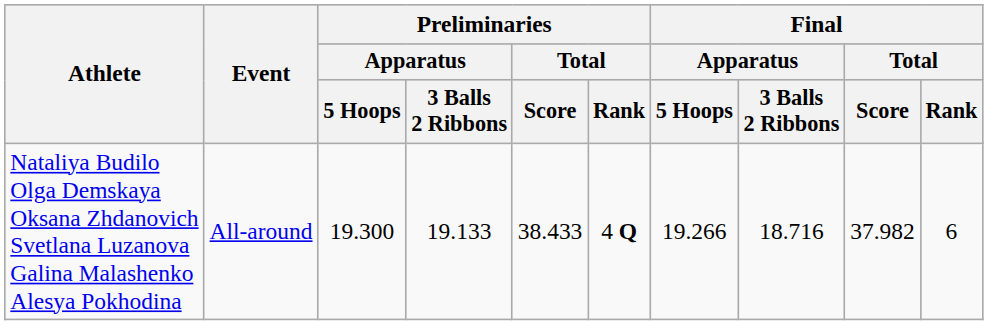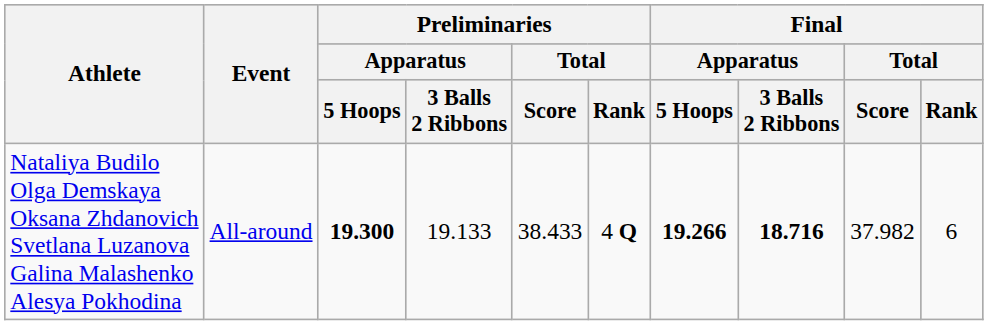(362, 231) normal -> (362, 231) bold
(694, 231) normal -> (694, 231) bold
(791, 231) normal -> (791, 231) bold
